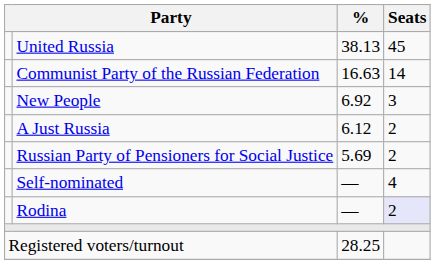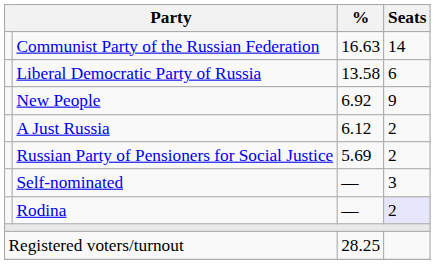- row: (65, 45)
+ row: (139, 73)
(392, 100) 3 -> (392, 100) 9
(392, 182) 4 -> (392, 182) 3
